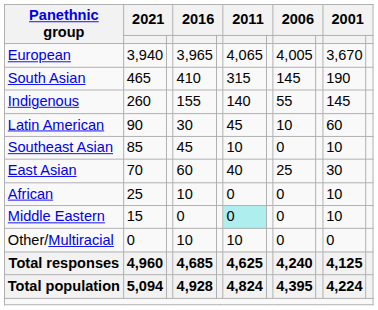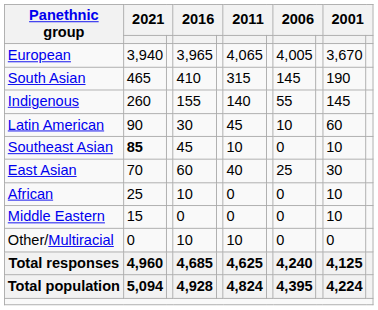(135, 147) normal -> (135, 147) bold
(230, 217) paleturquoise background -> (230, 217) no background
